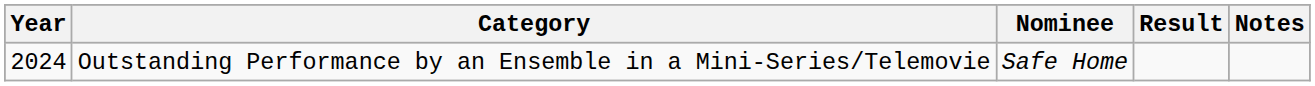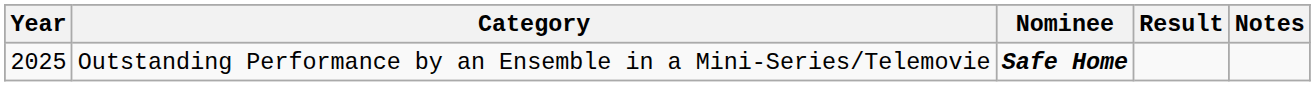(39, 62) 2024 -> (39, 62) 2025
(1065, 62) normal -> (1065, 62) bold
